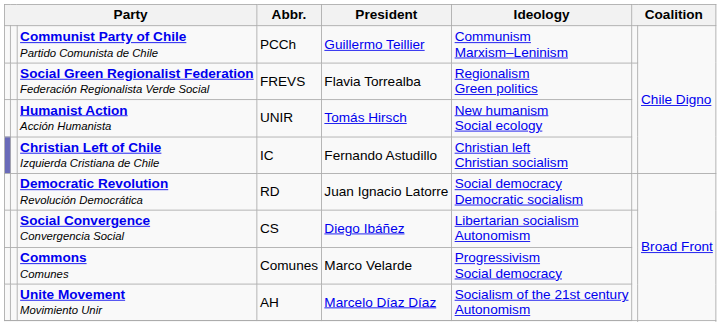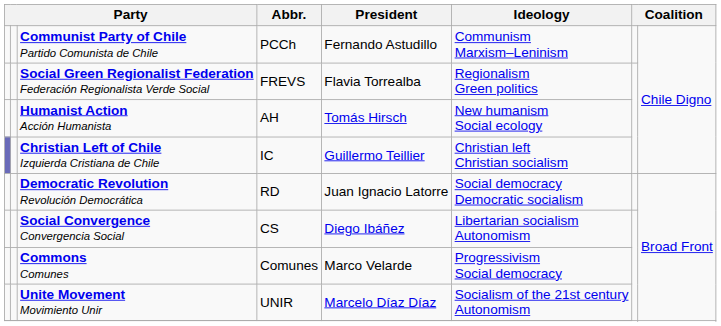(375, 44) Guillermo Teillier -> (381, 44) Fernando Astudillo
(277, 118) UNIR -> (269, 118) AH
(381, 155) Fernando Astudillo -> (375, 155) Guillermo Teillier
(269, 302) AH -> (277, 302) UNIR
